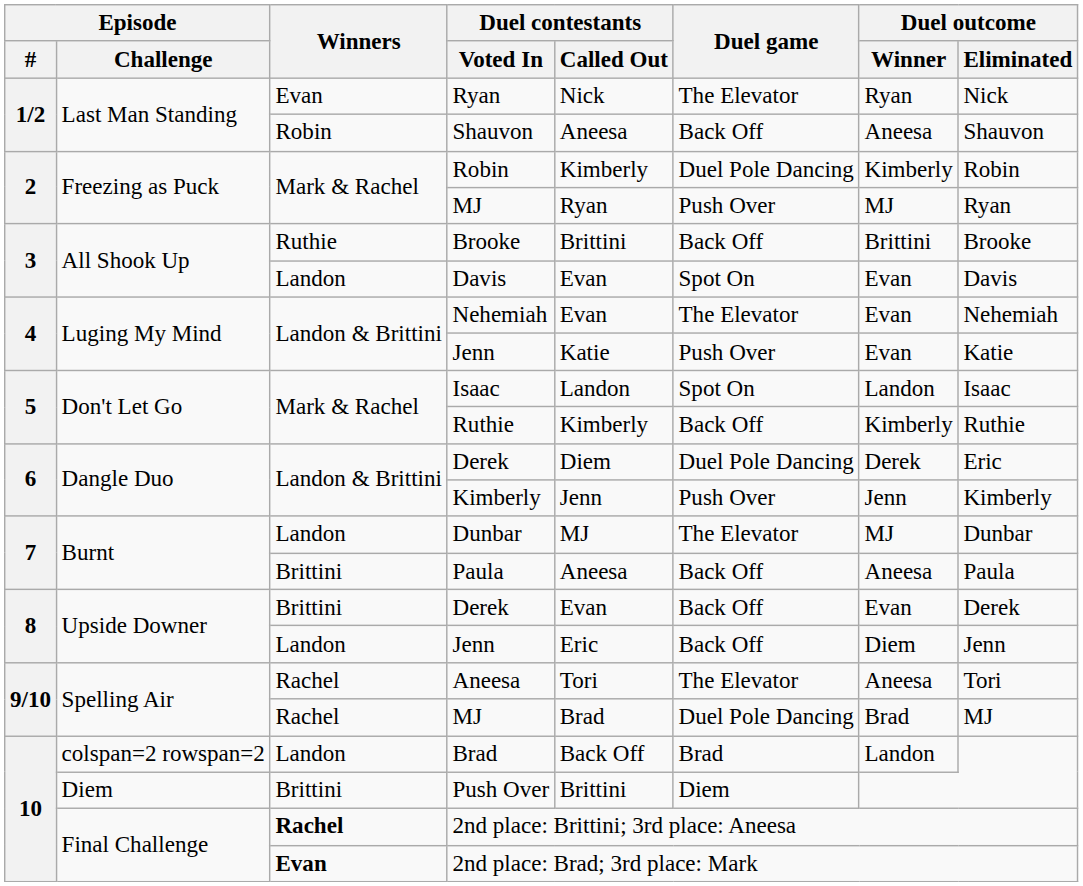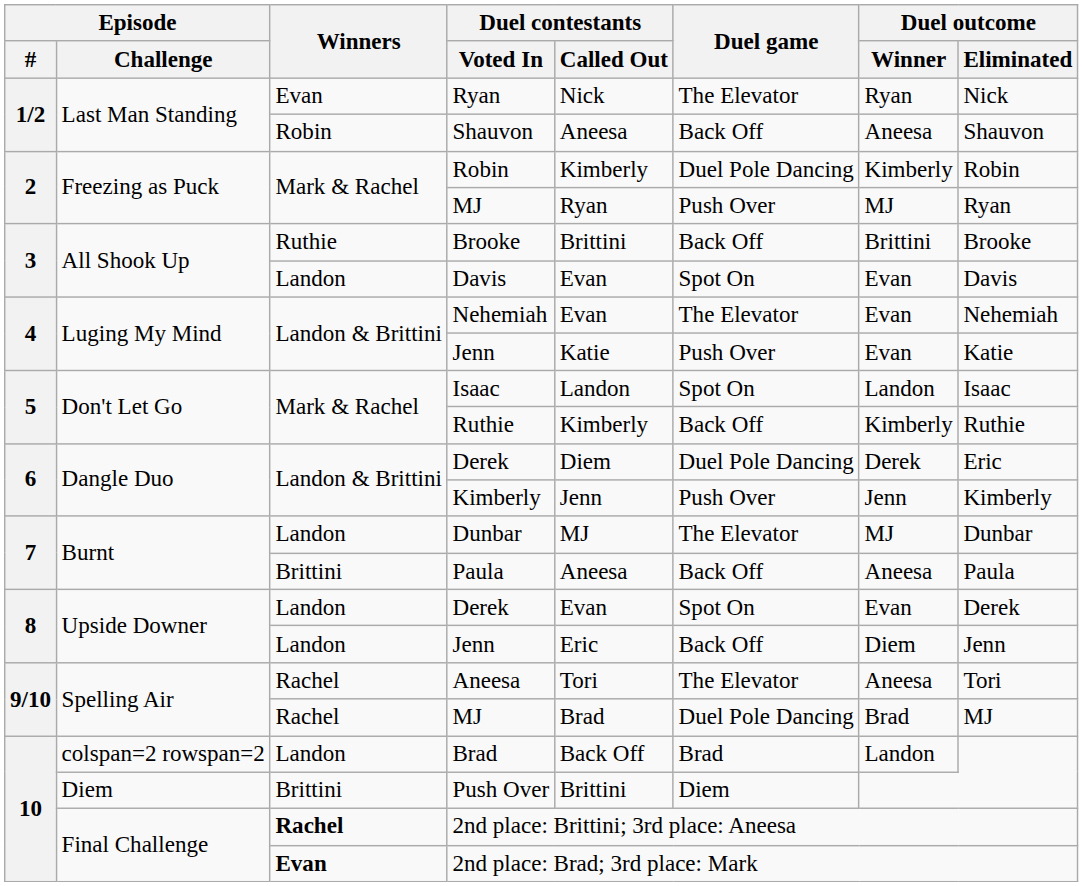(309, 607) Brittini -> (311, 607) Landon
(721, 607) Back Off -> (717, 607) Spot On
